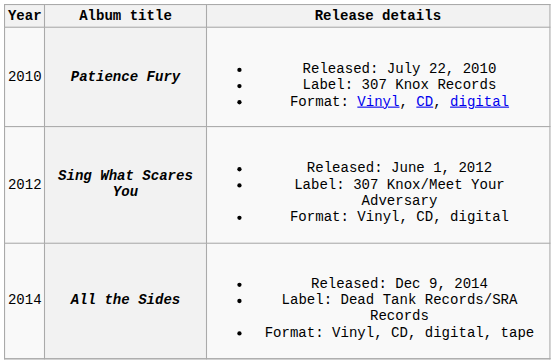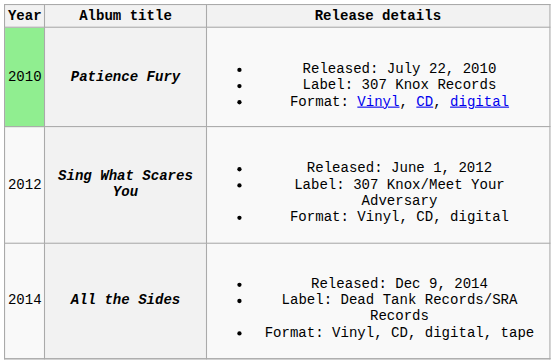(25, 77) no background -> (25, 77) lightgreen background
